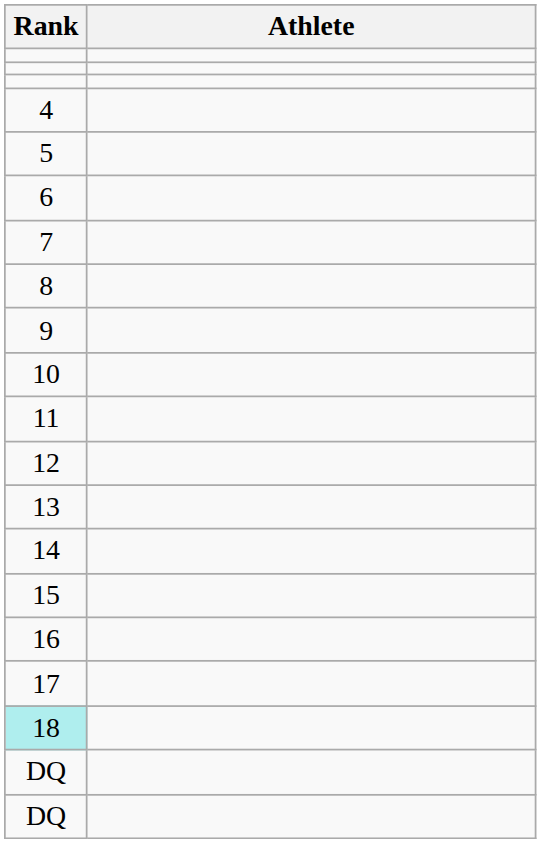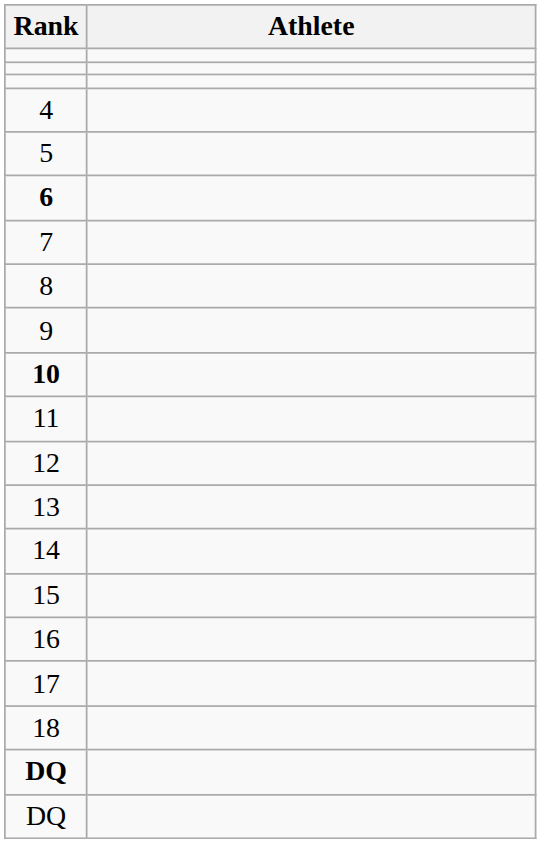(46, 197) normal -> (46, 197) bold
(46, 374) normal -> (46, 374) bold
(46, 727) paleturquoise background -> (46, 727) no background
(46, 771) normal -> (46, 771) bold
